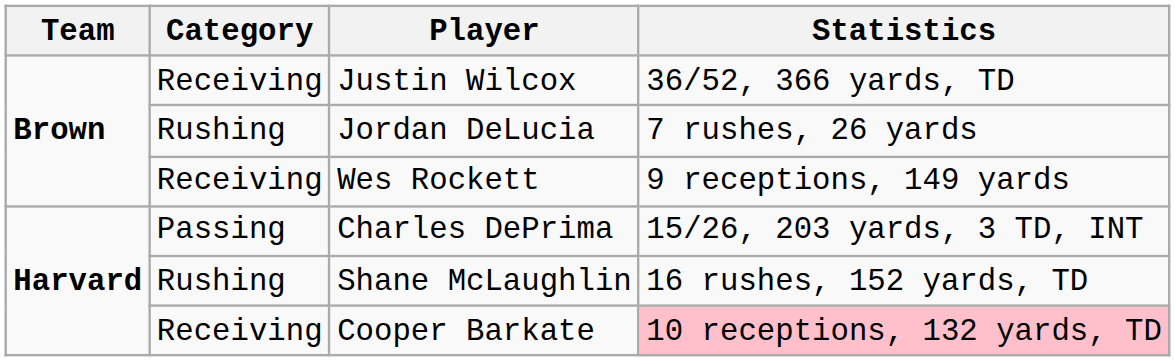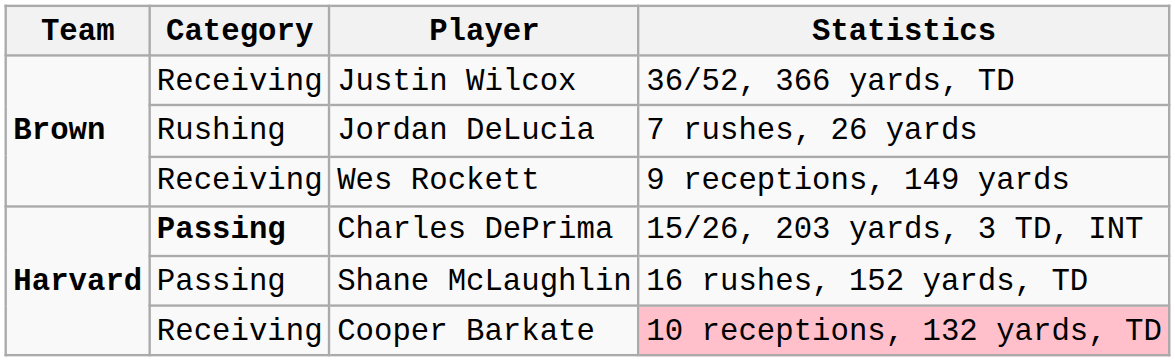(221, 231) normal -> (221, 231) bold
(221, 281) Rushing -> (221, 281) Passing
